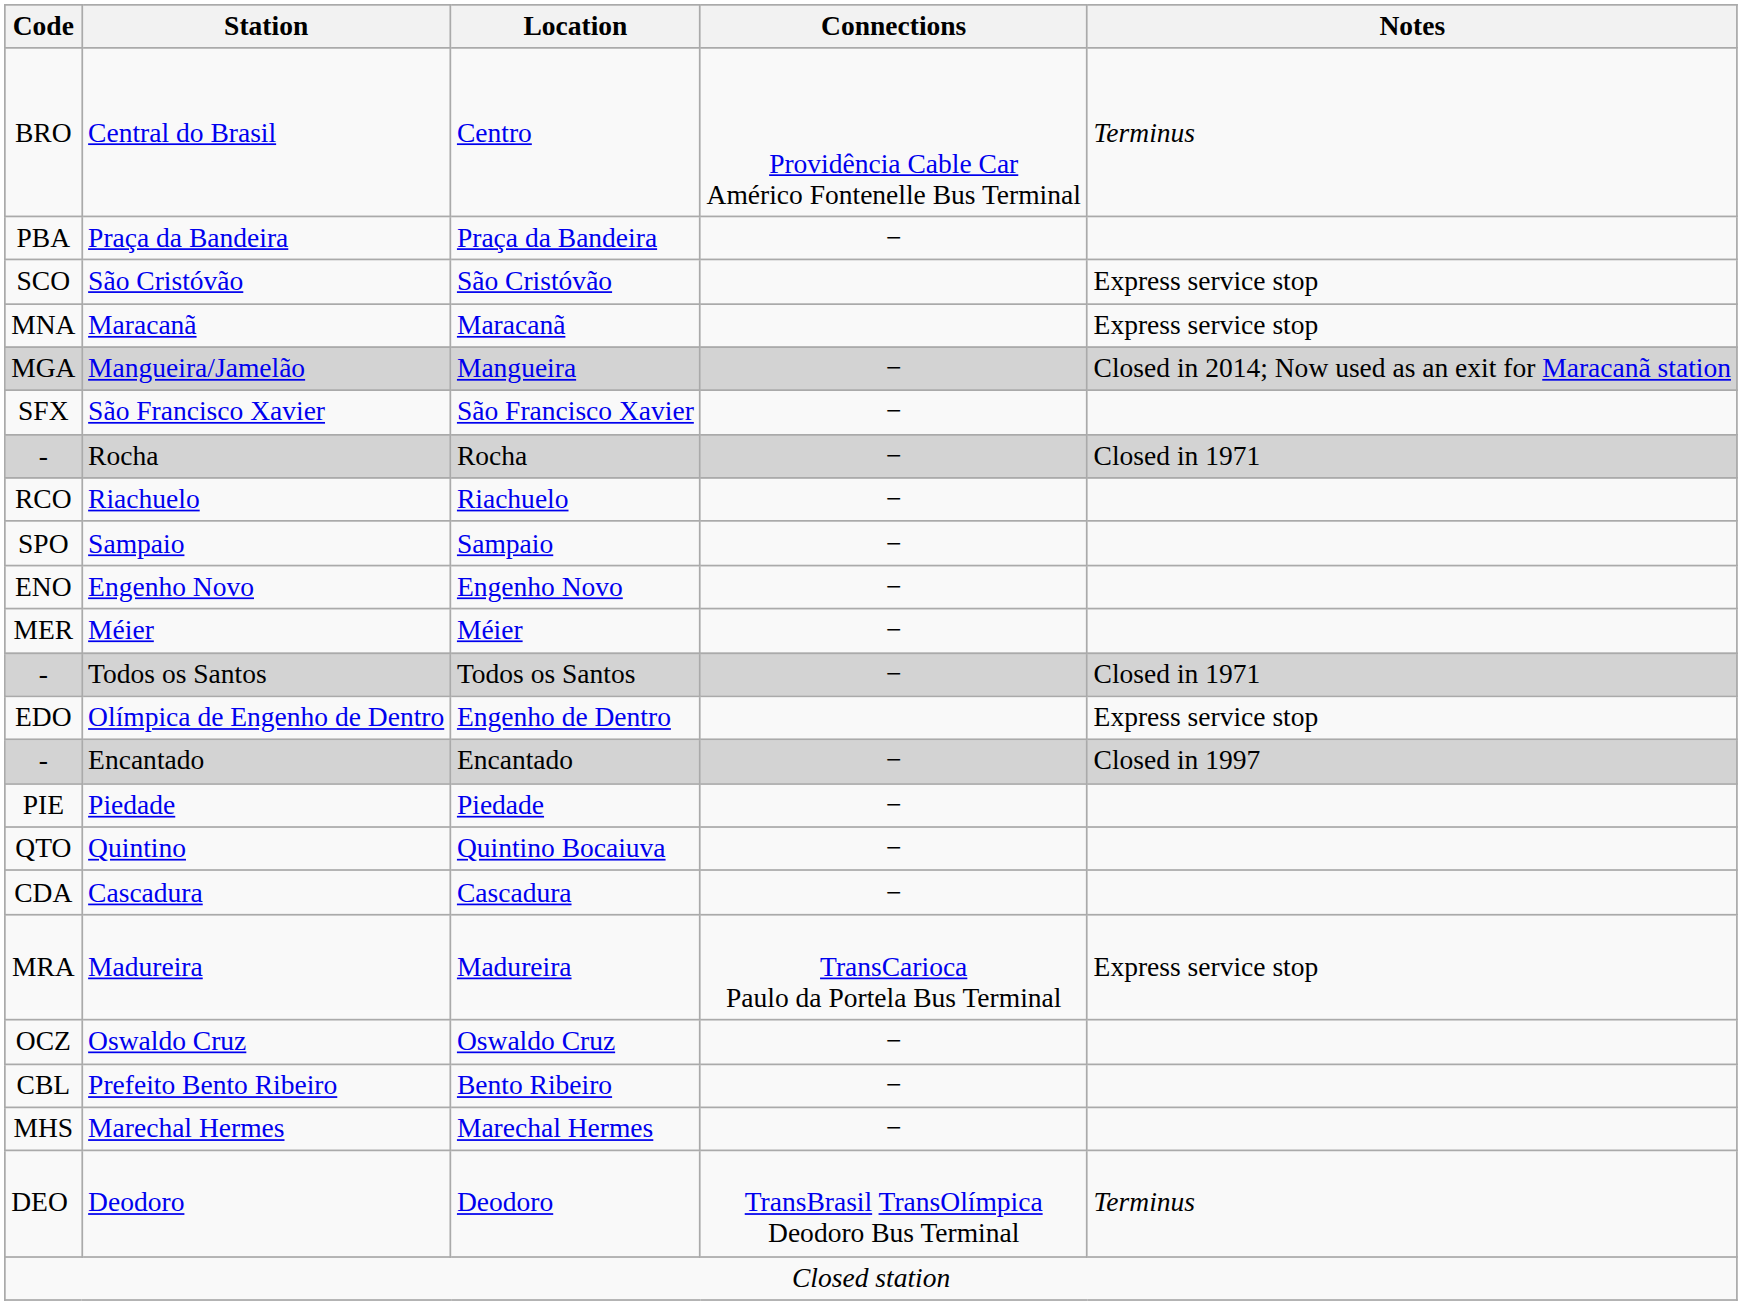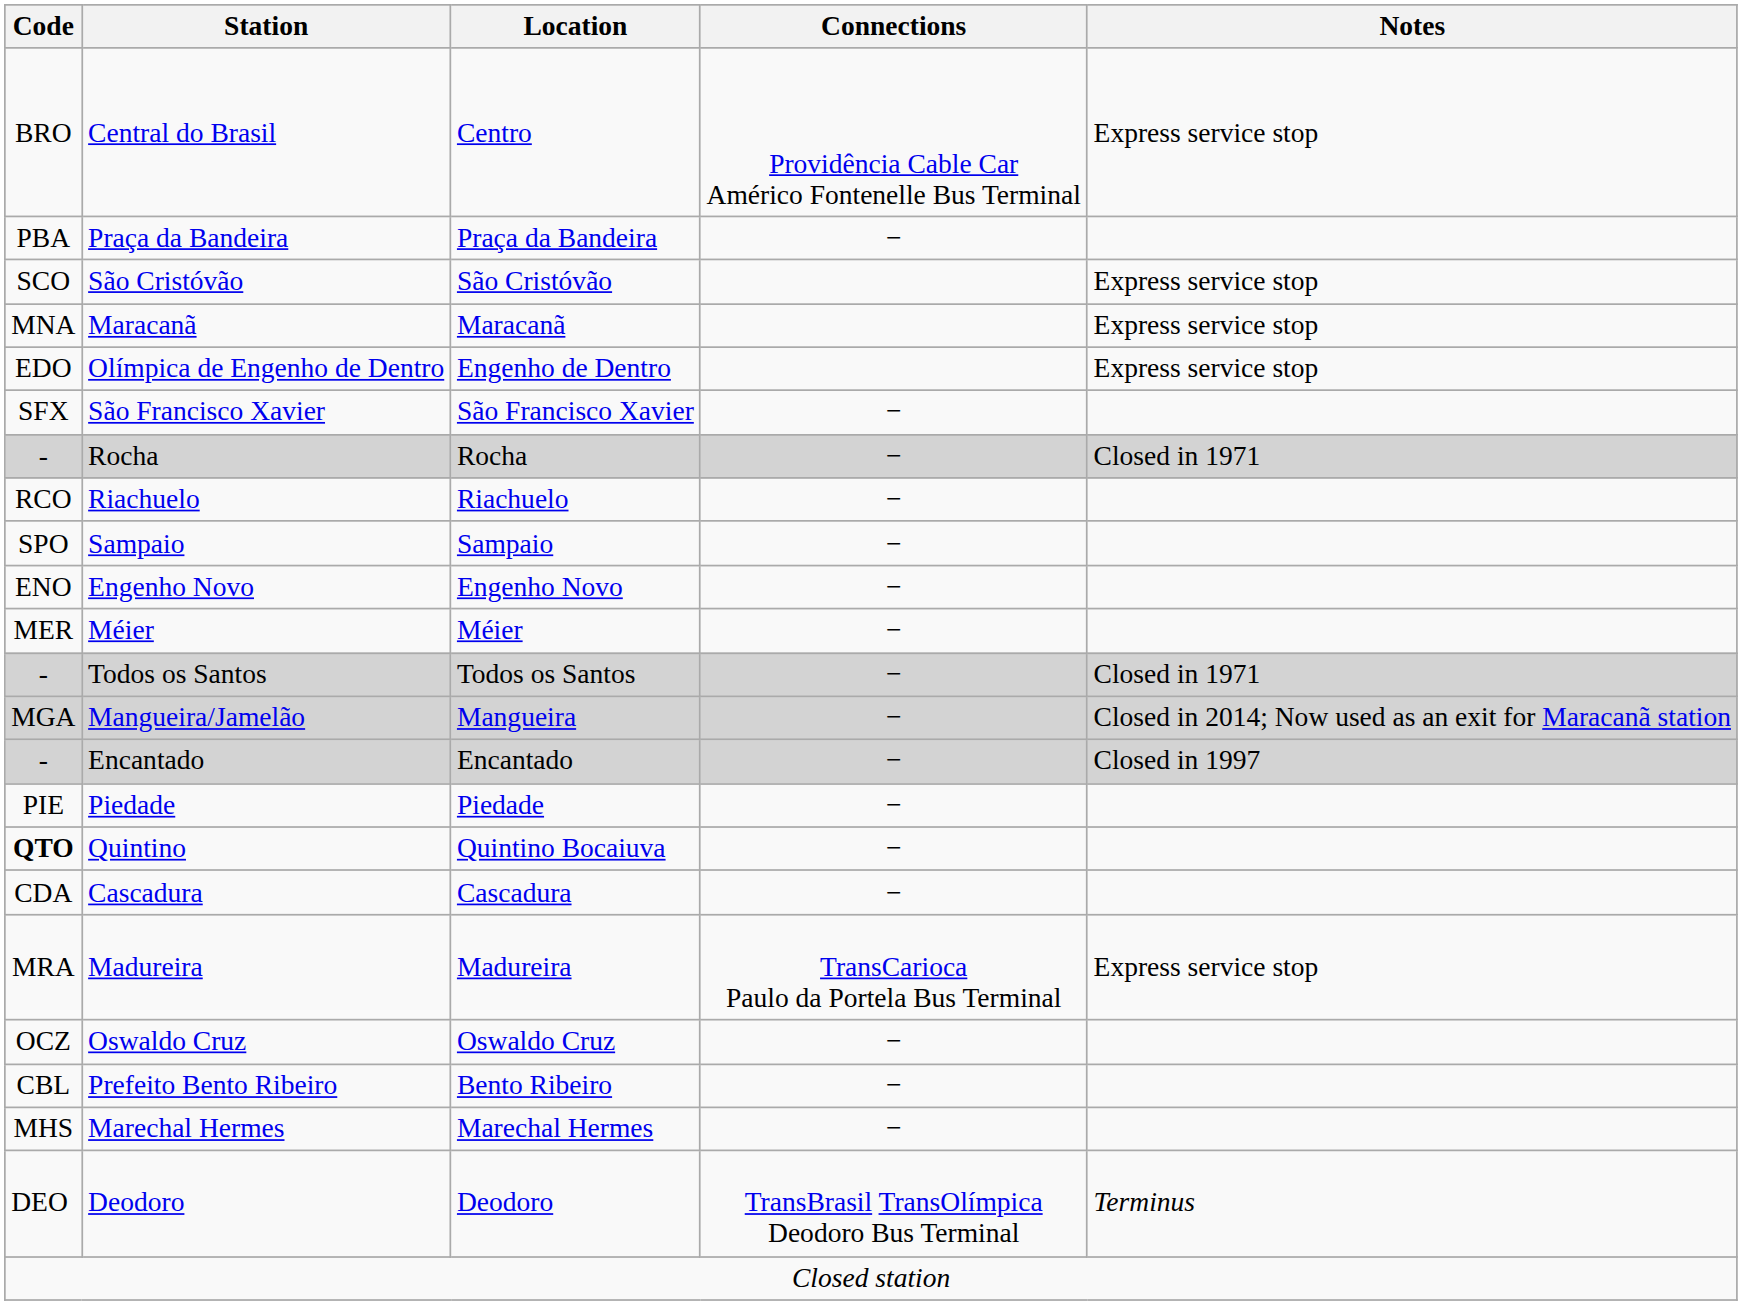(1144, 131) Terminus -> (1206, 131) Express service stop
rows swapped: (197, 368) <-> (266, 717)
(43, 848) normal -> (43, 848) bold
